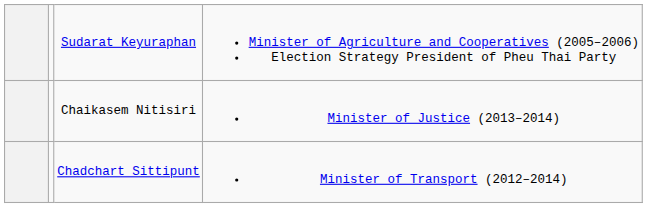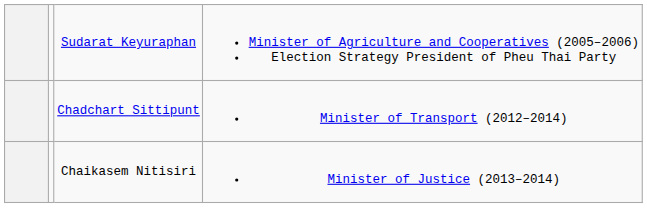rows swapped: (129, 172) <-> (129, 111)
